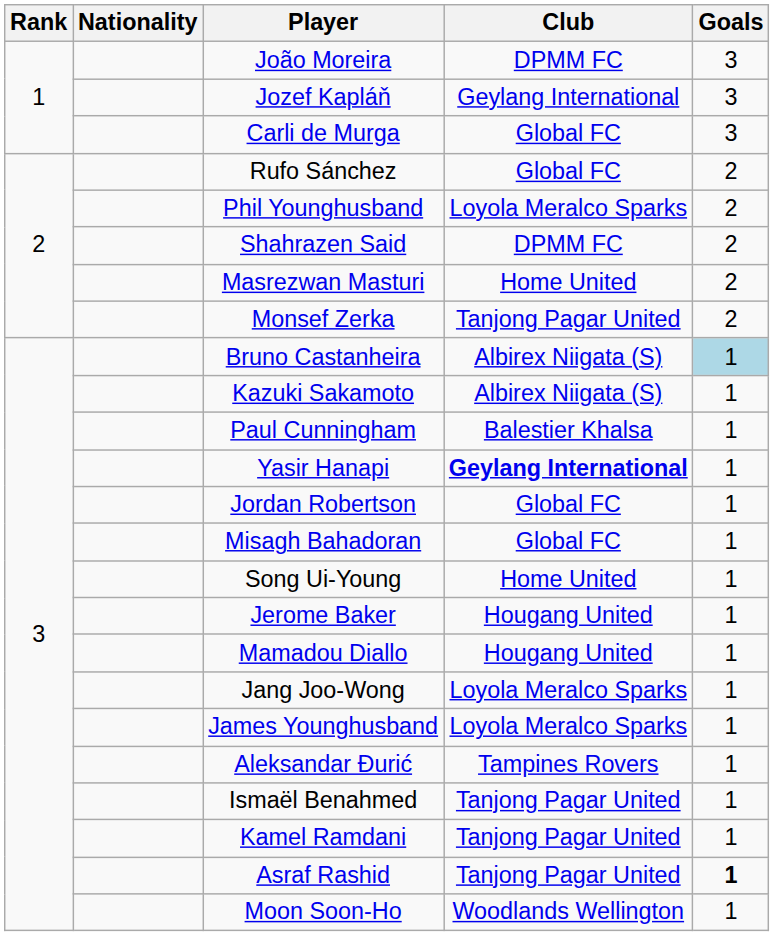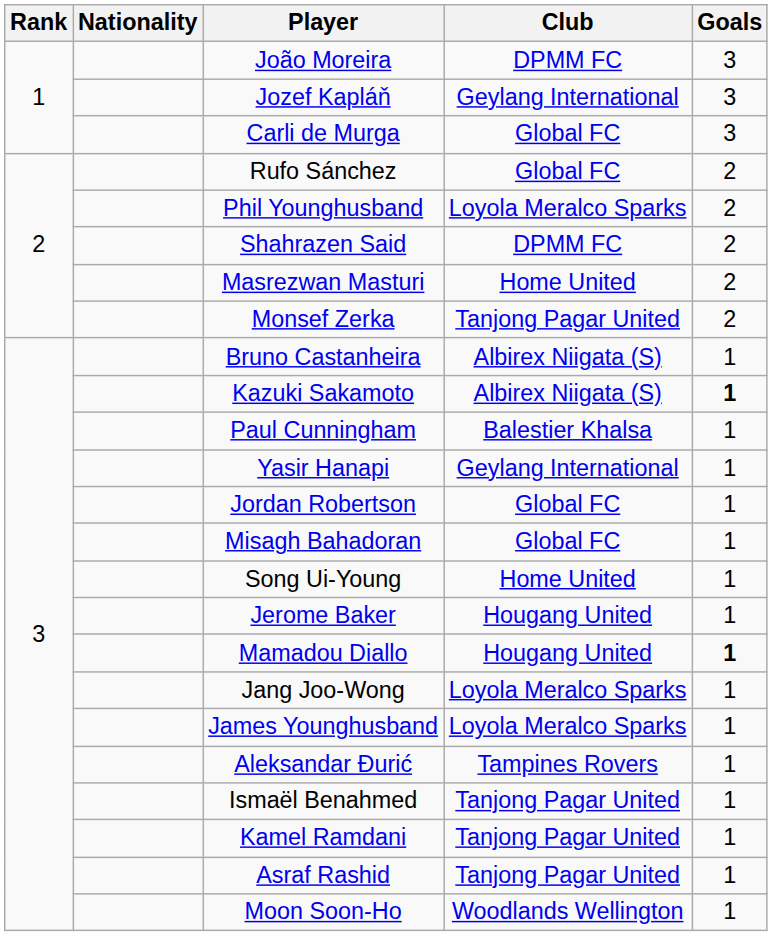(731, 356) lightblue background -> (730, 356) no background
(731, 393) normal -> (730, 393) bold
(568, 467) bold -> (568, 467) normal
(731, 652) normal -> (730, 652) bold
(731, 875) bold -> (730, 875) normal
